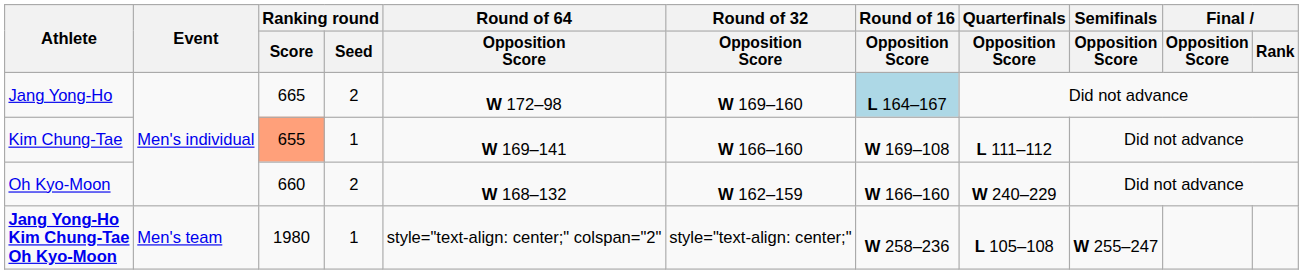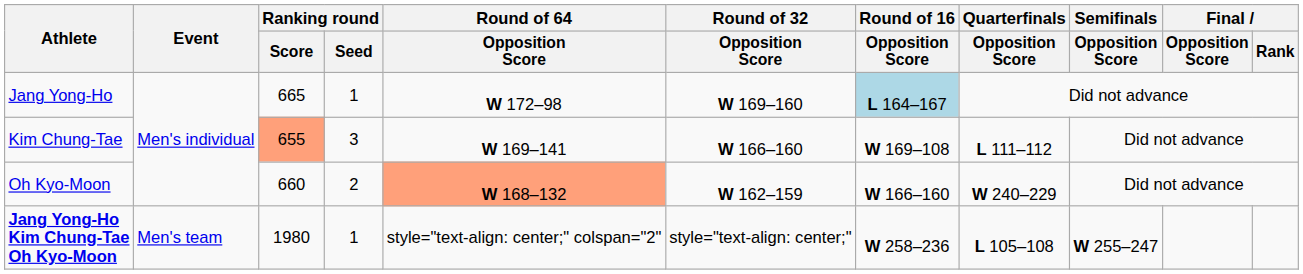(354, 95) 2 -> (354, 95) 1
(354, 140) 1 -> (354, 140) 3
(524, 194) no background -> (524, 194) lightsalmon background
